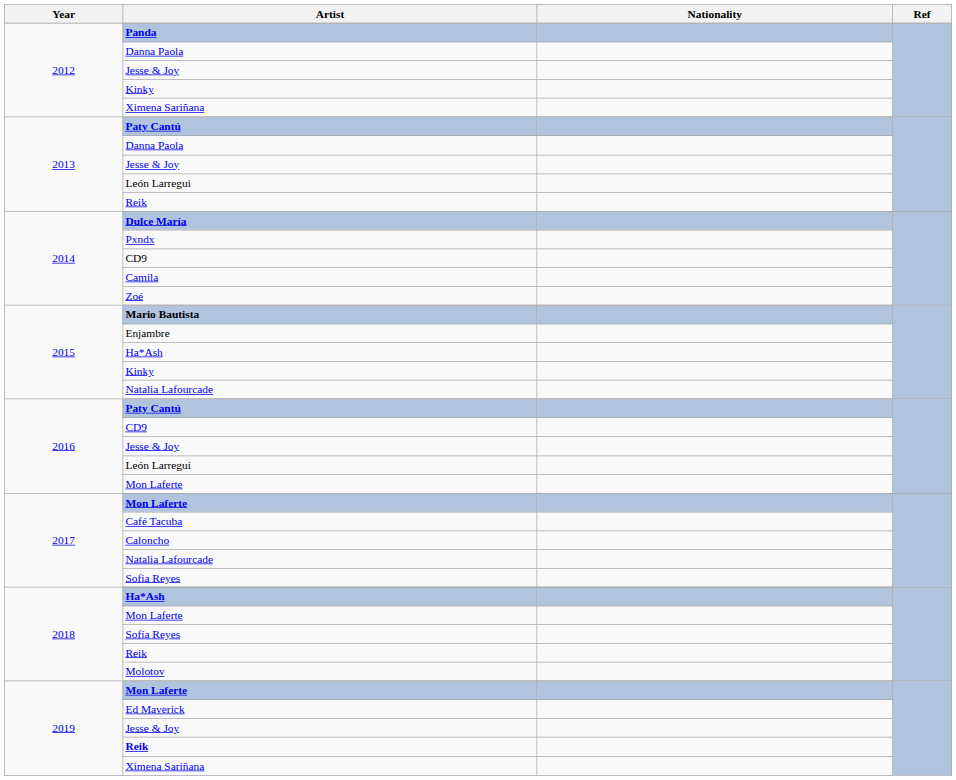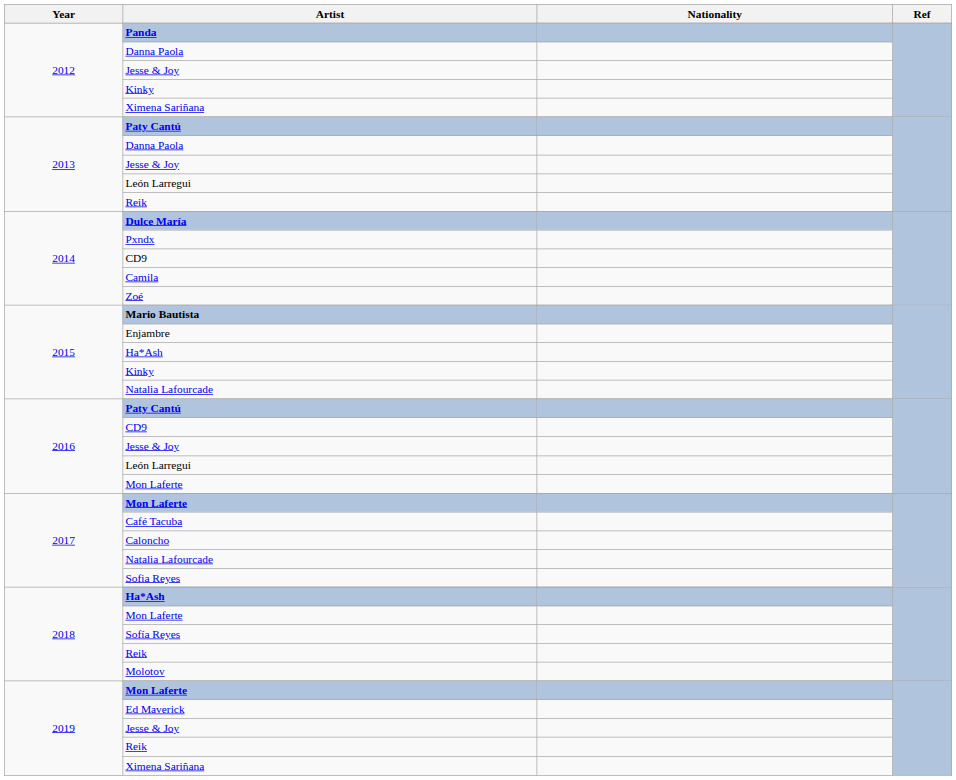(137, 747) bold -> (136, 747) normal
